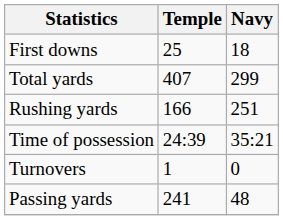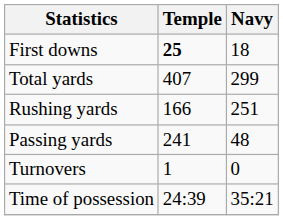(172, 49) normal -> (172, 49) bold
rows swapped: (61, 199) <-> (82, 139)
